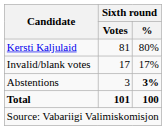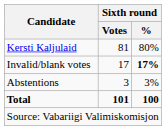(149, 64) normal -> (148, 64) bold
(151, 82) bold -> (152, 82) normal
